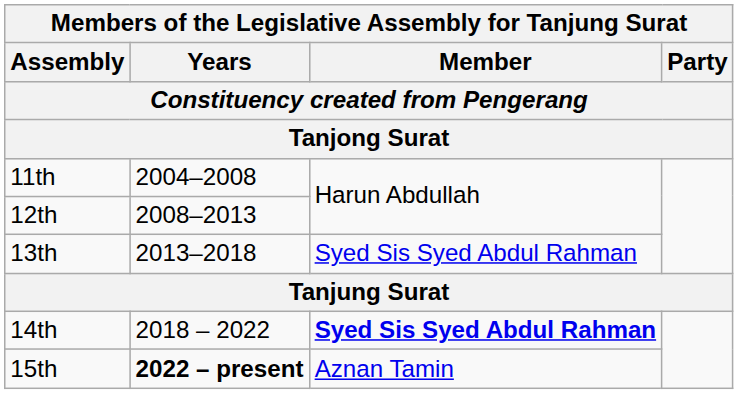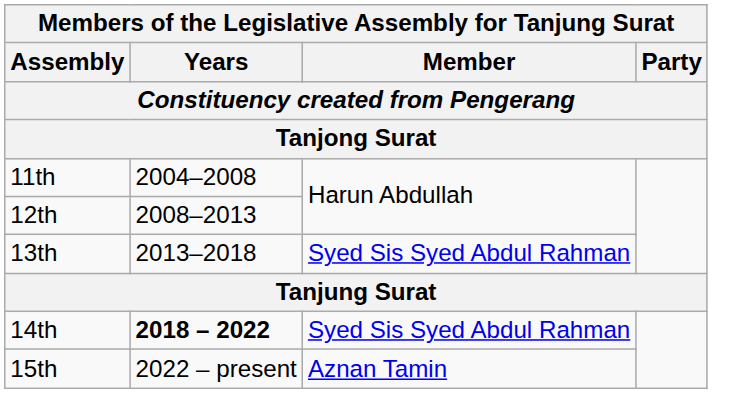(203, 330) normal -> (203, 330) bold
(485, 330) bold -> (469, 330) normal
(220, 368) bold -> (216, 368) normal
